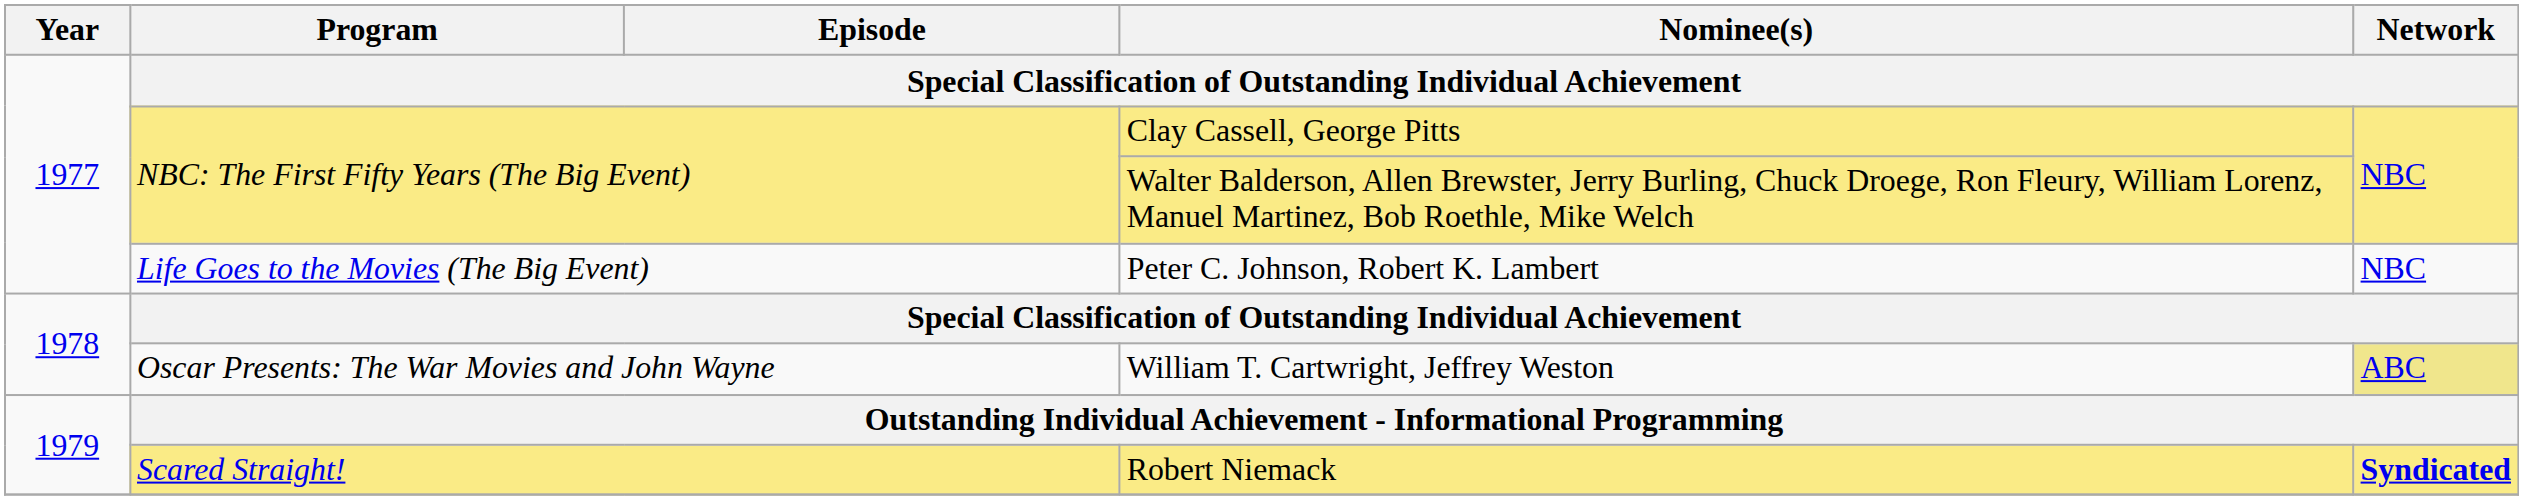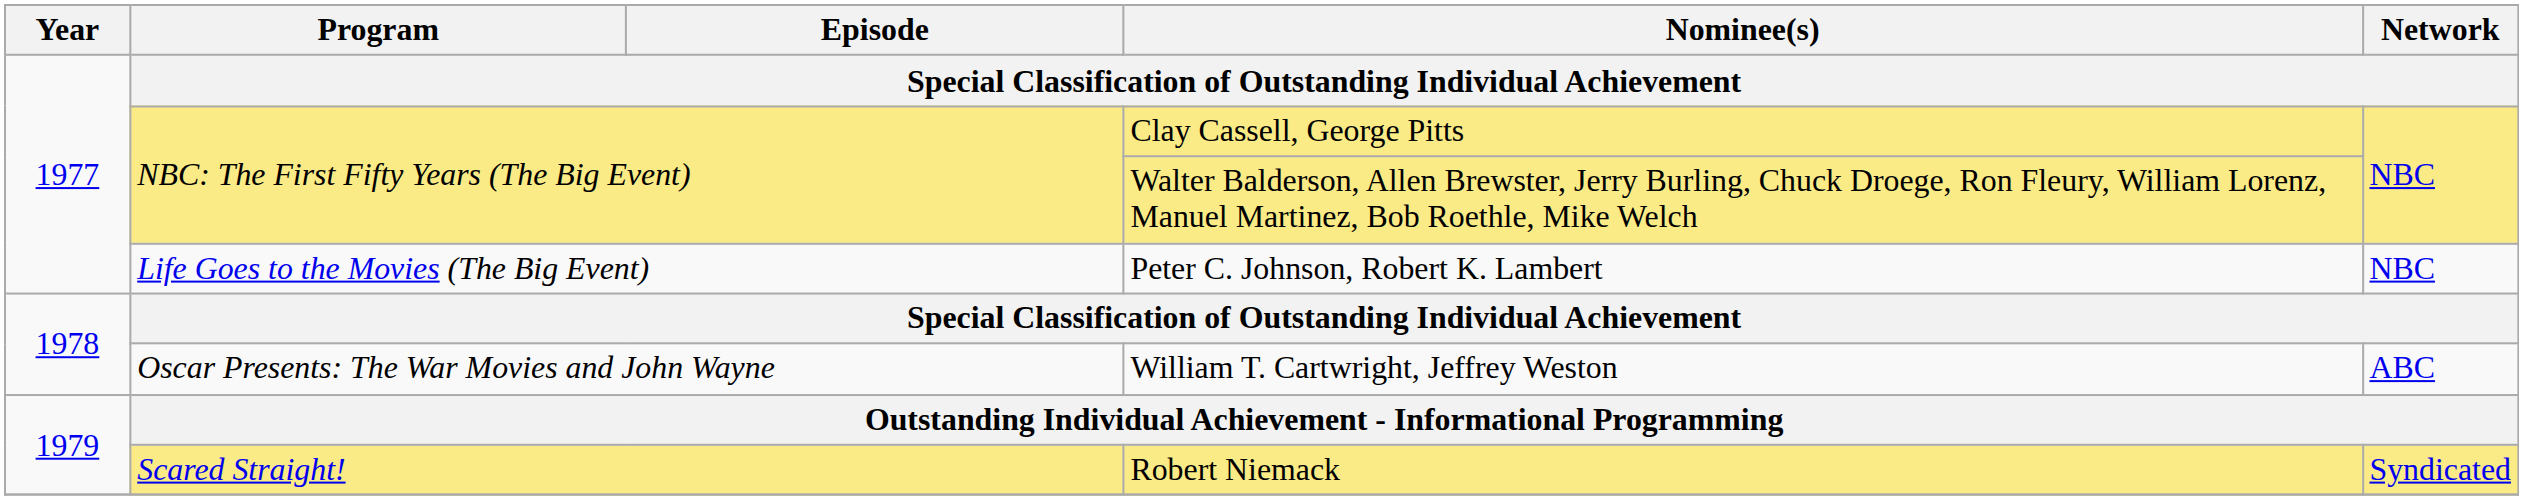(2393, 368) khaki background -> (2402, 368) no background
(2436, 469) bold -> (2440, 469) normal
